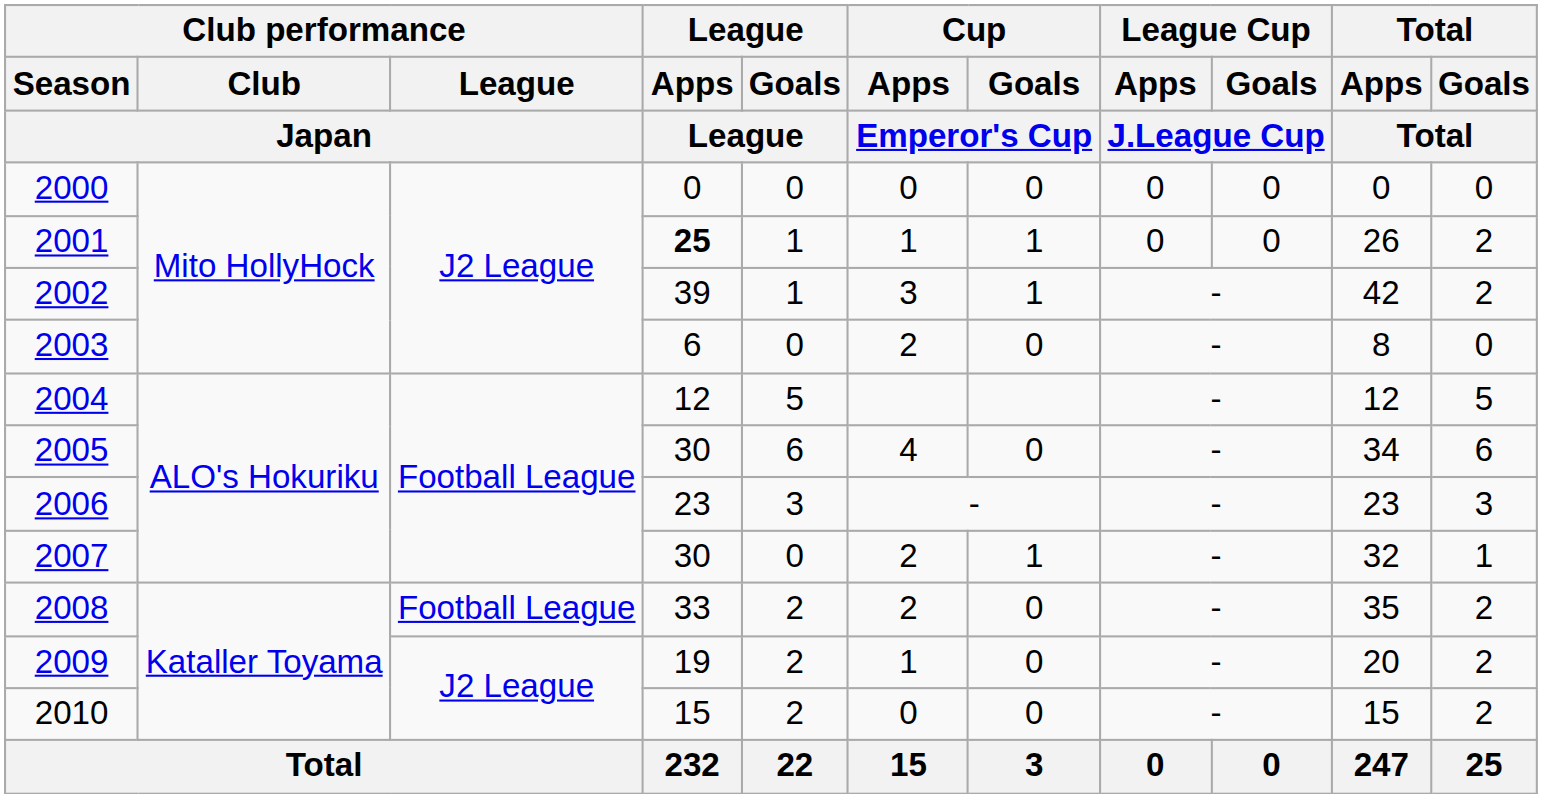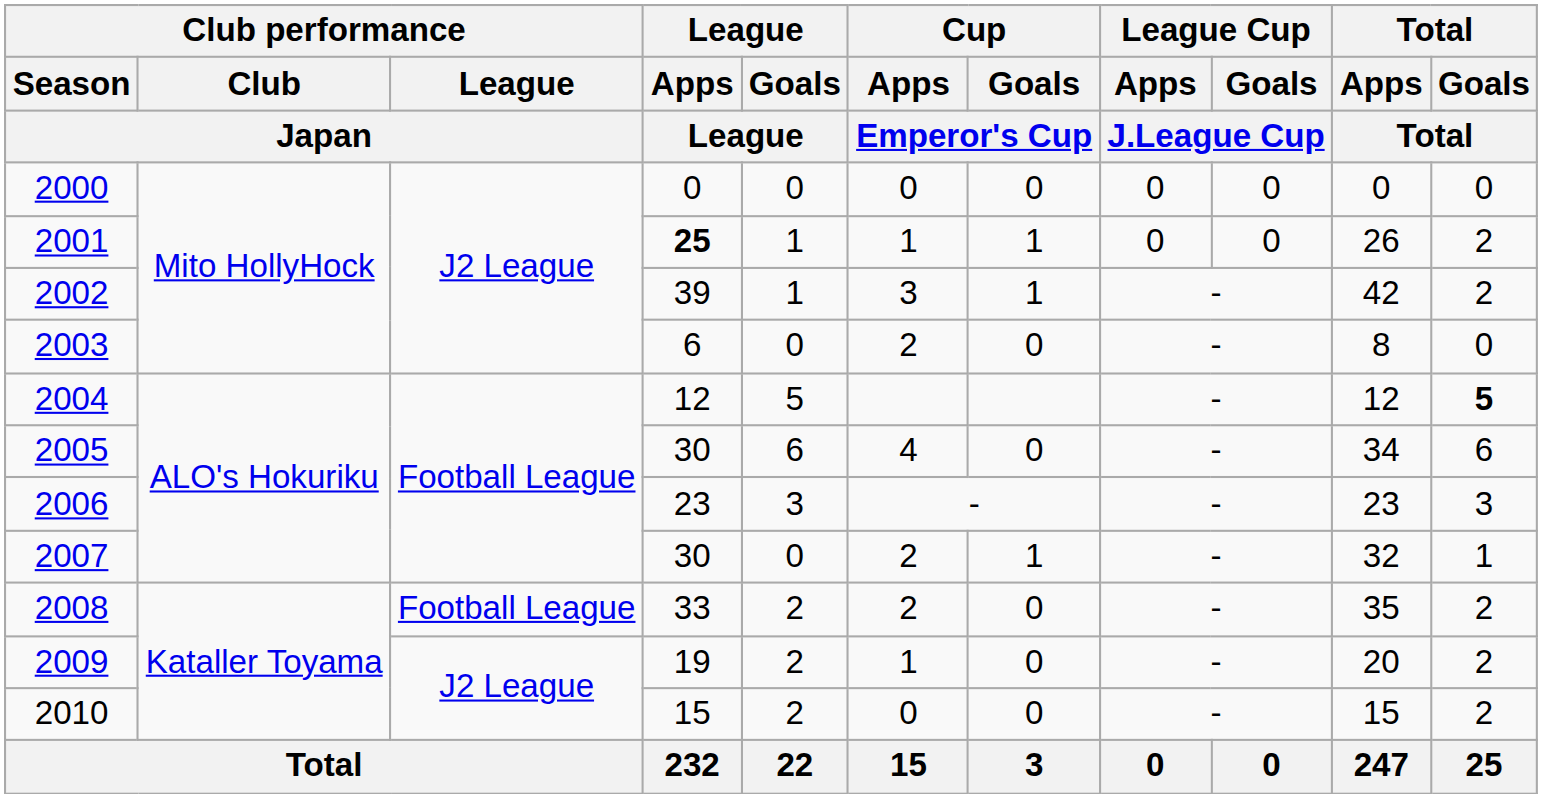(1484, 398) normal -> (1484, 398) bold
